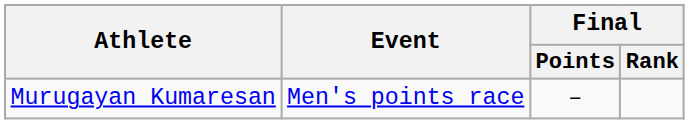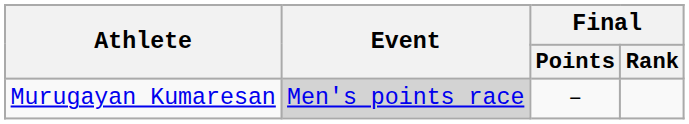(406, 98) no background -> (406, 98) lightgrey background
